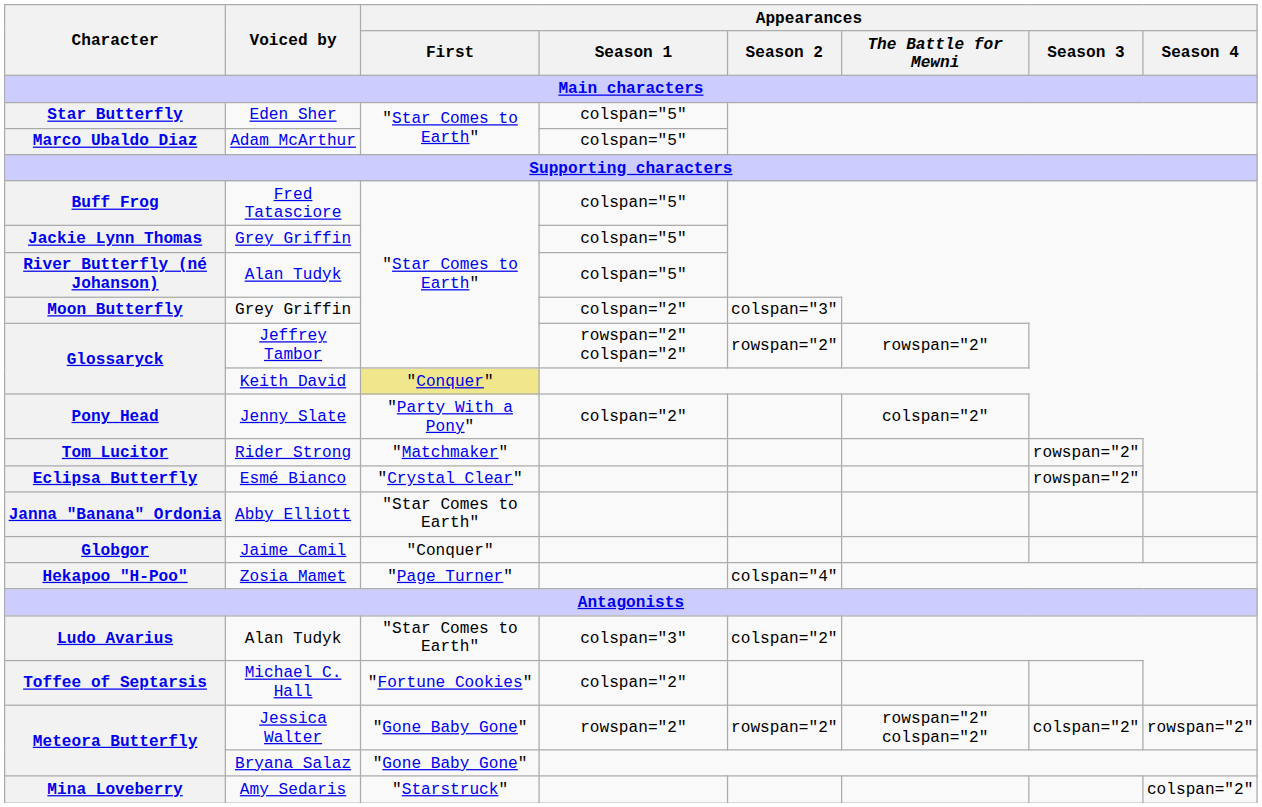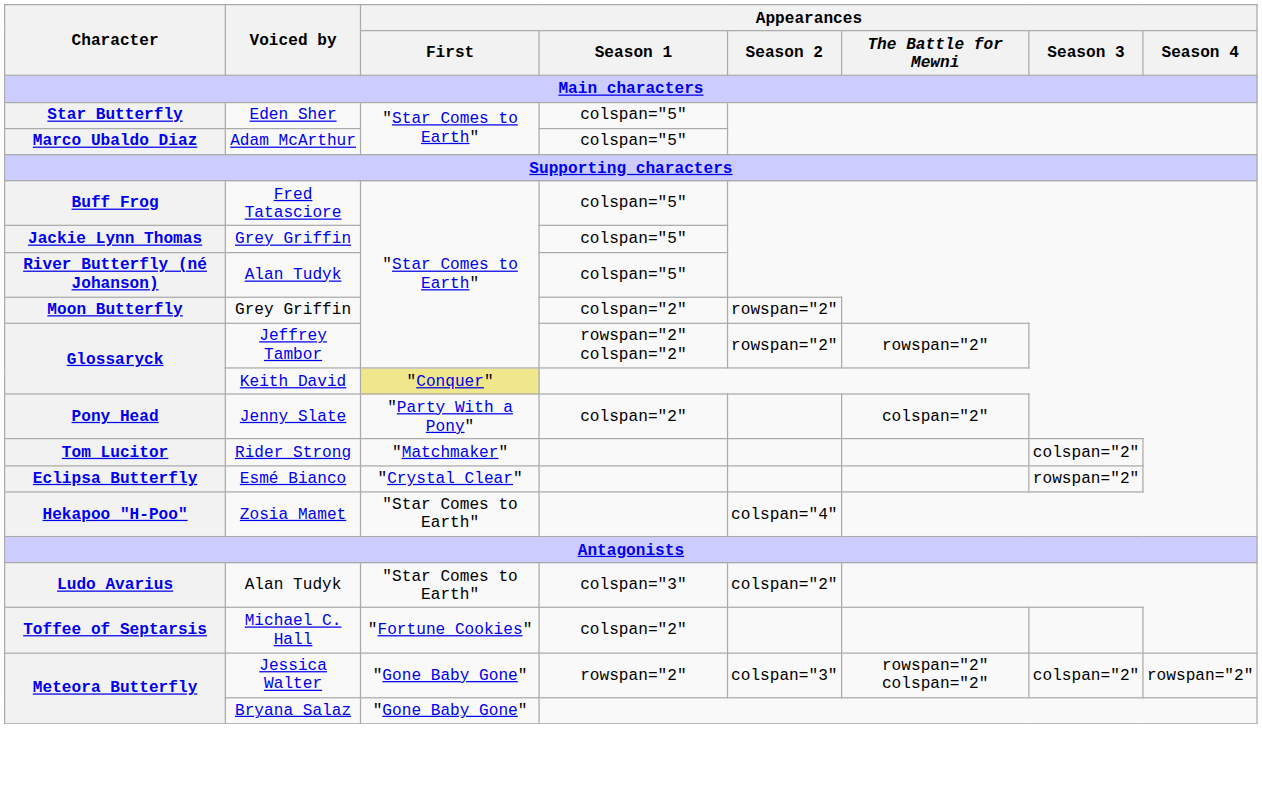(784, 310) colspan="3" -> (784, 310) rowspan="2"
(1086, 452) rowspan="2" -> (1086, 452) colspan="2"
- row: (115, 514)
- row: (115, 550)
(450, 576) "Page Turner" -> (450, 514) "Star Comes to Earth"
(784, 728) rowspan="2" -> (784, 675) colspan="3"
- row: (115, 789)
